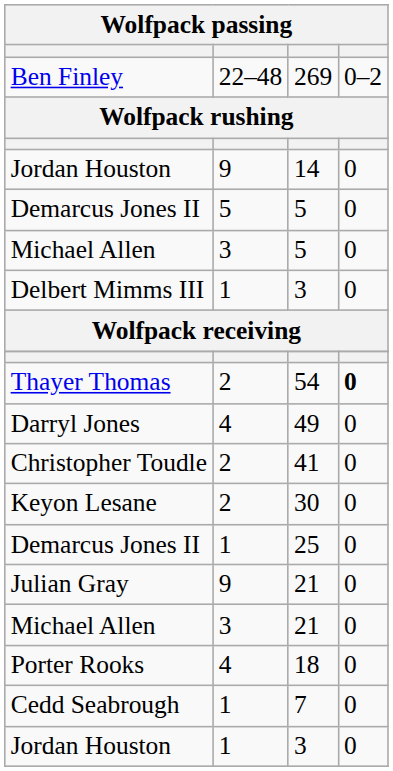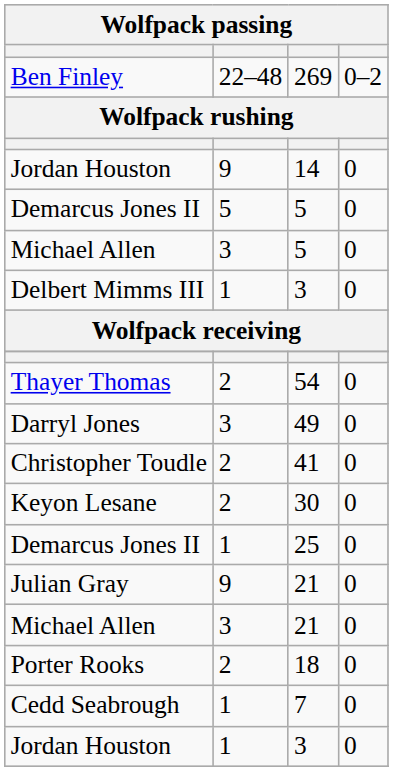(350, 382) bold -> (350, 382) normal
(225, 422) 4 -> (225, 422) 3
(225, 665) 4 -> (225, 665) 2
